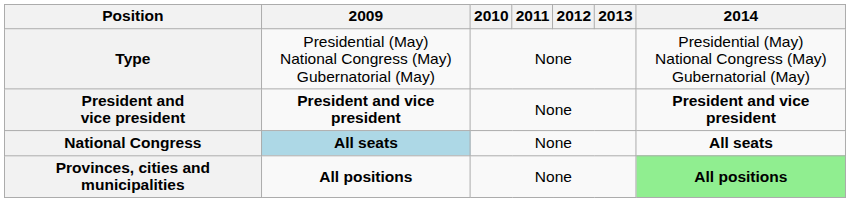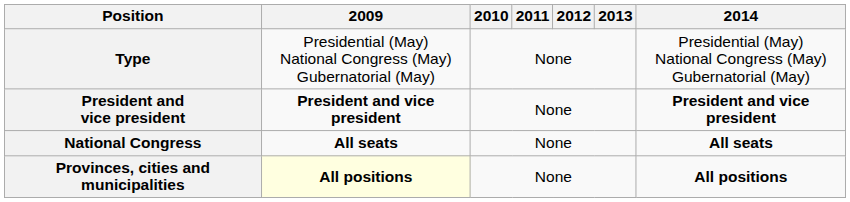(366, 143) lightblue background -> (366, 143) no background
(366, 176) no background -> (366, 176) lightyellow background
(741, 176) lightgreen background -> (741, 176) no background
